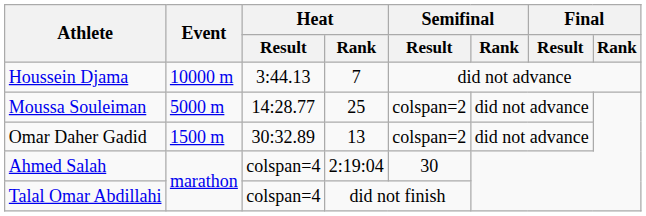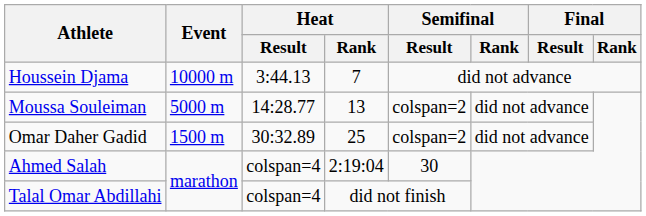(356, 107) 25 -> (356, 107) 13
(356, 136) 13 -> (356, 136) 25
